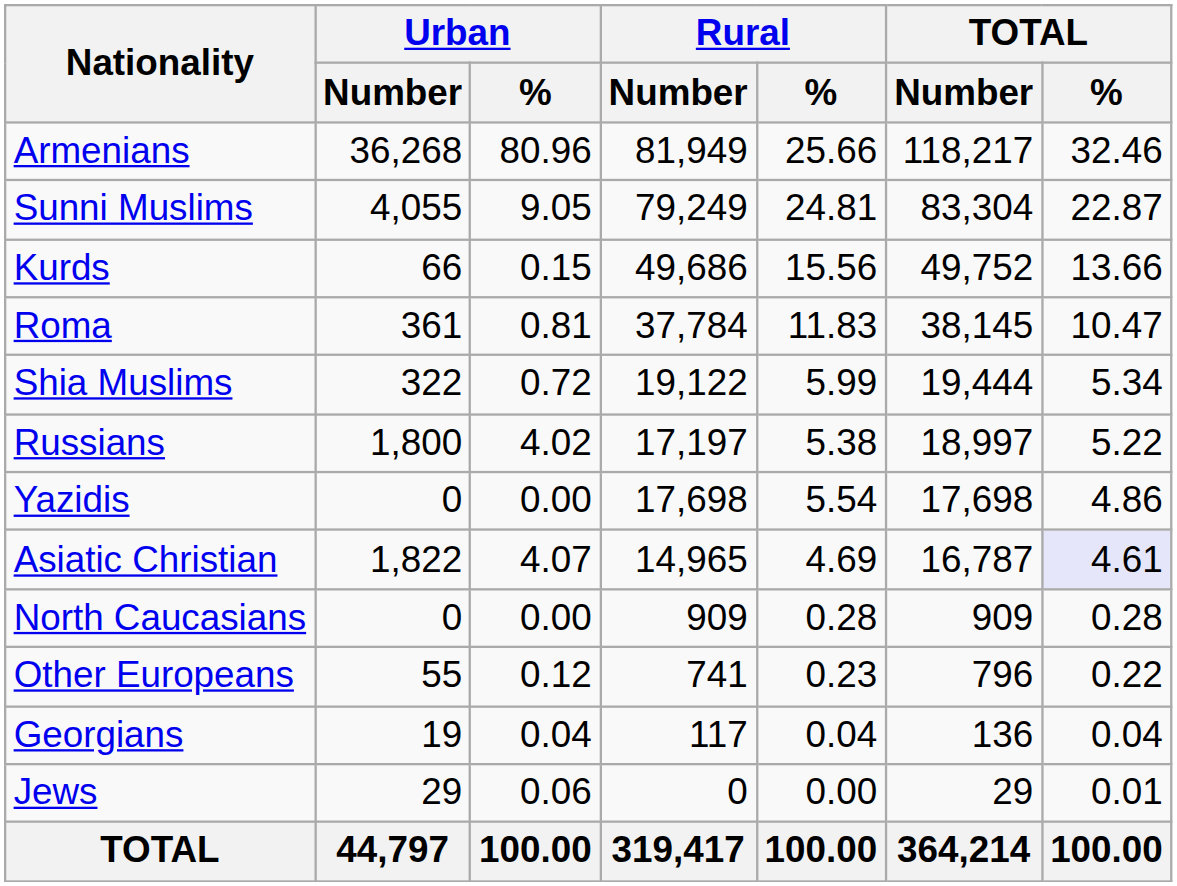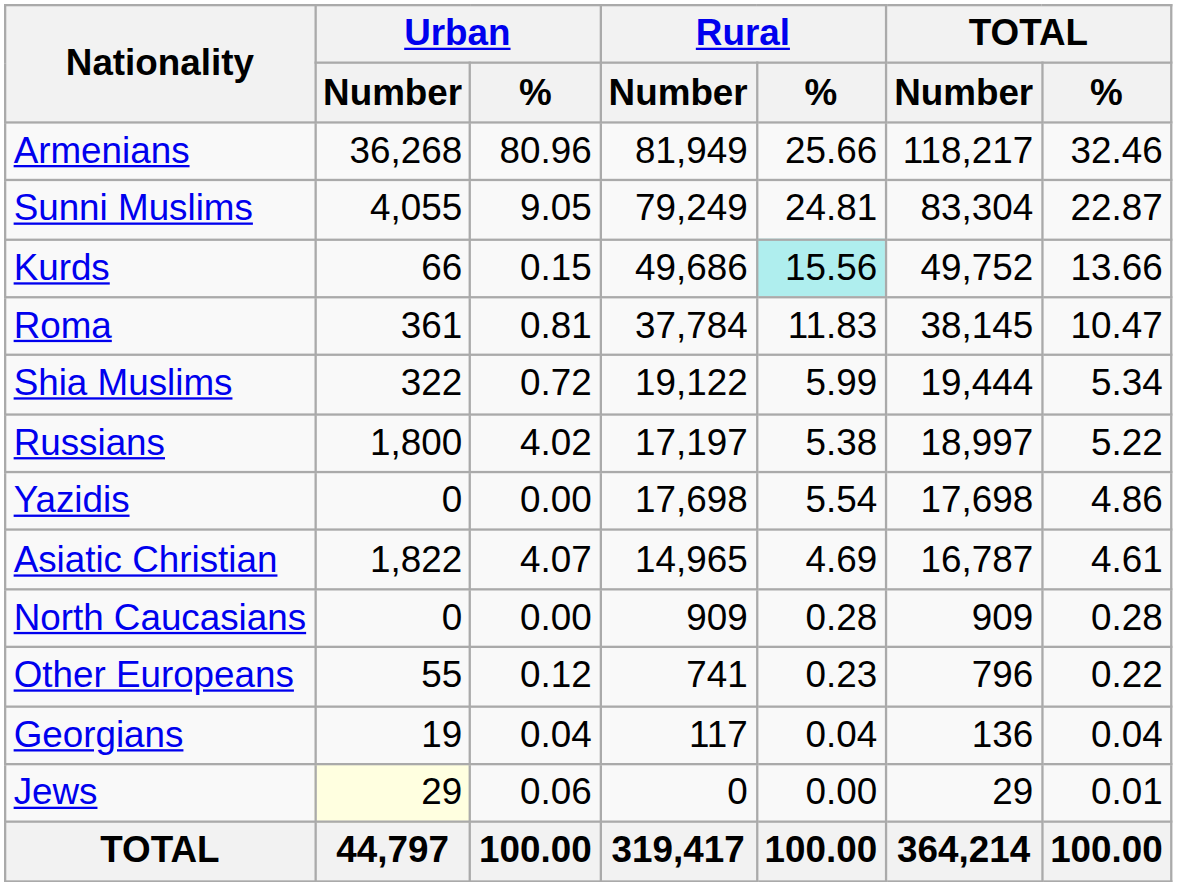(831, 267) no background -> (831, 267) paleturquoise background
(1127, 558) lavender background -> (1127, 558) no background
(442, 792) no background -> (442, 792) lightyellow background
